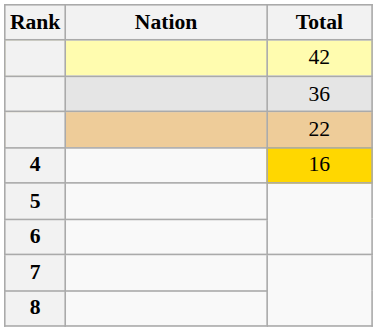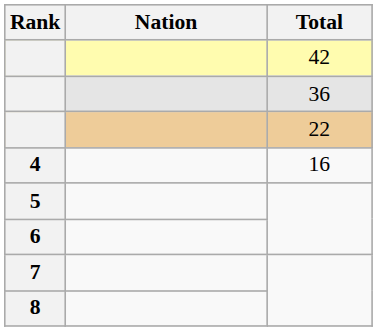(319, 164) gold background -> (319, 164) no background
